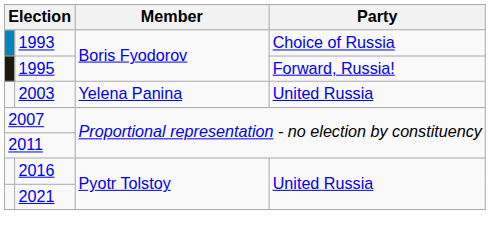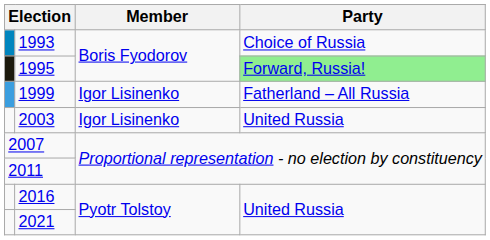(334, 68) no background -> (304, 68) lightgreen background
+ row: (36, 94)
(130, 94) Yelena Panina -> (129, 119) Igor Lisinenko
